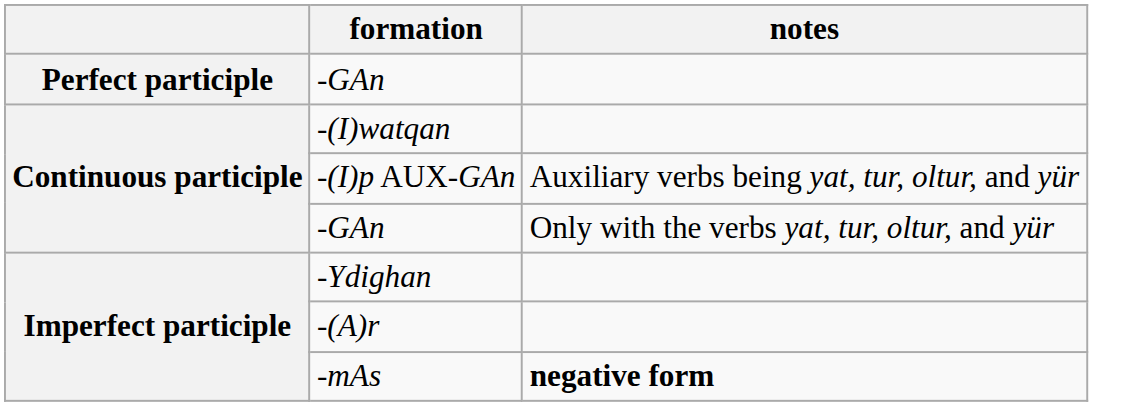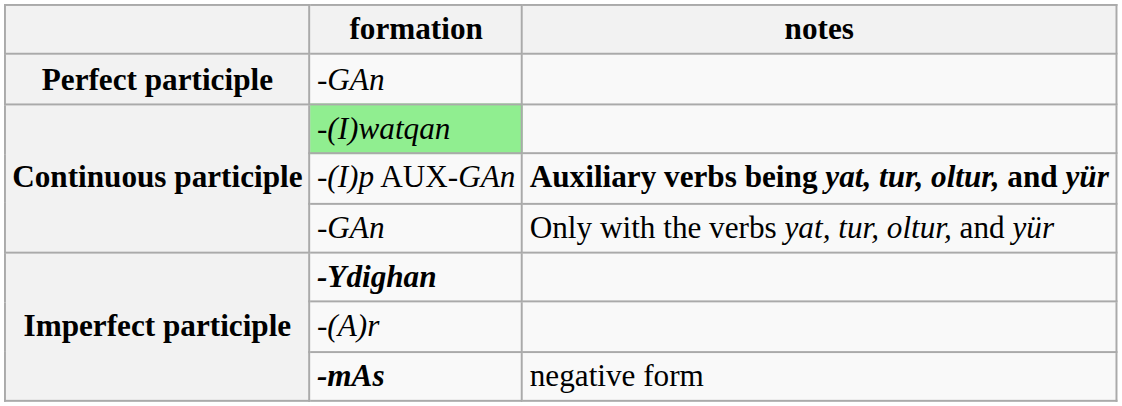(384, 128) no background -> (384, 128) lightgreen background
(804, 177) normal -> (819, 177) bold
(374, 276) normal -> (377, 276) bold
(349, 375) normal -> (351, 375) bold
(622, 375) bold -> (617, 375) normal
